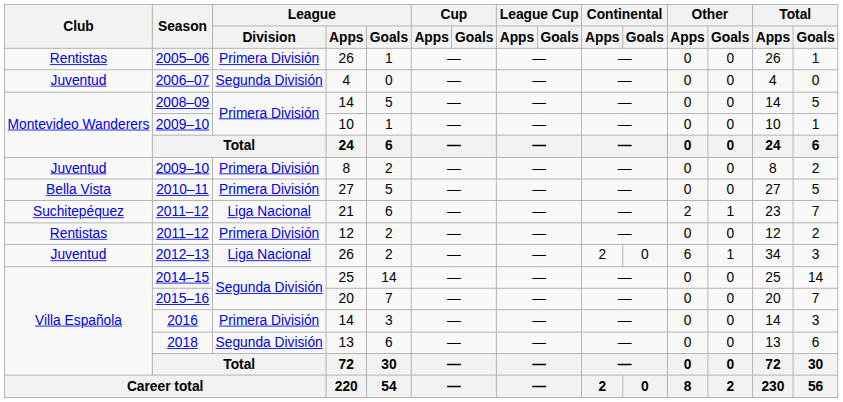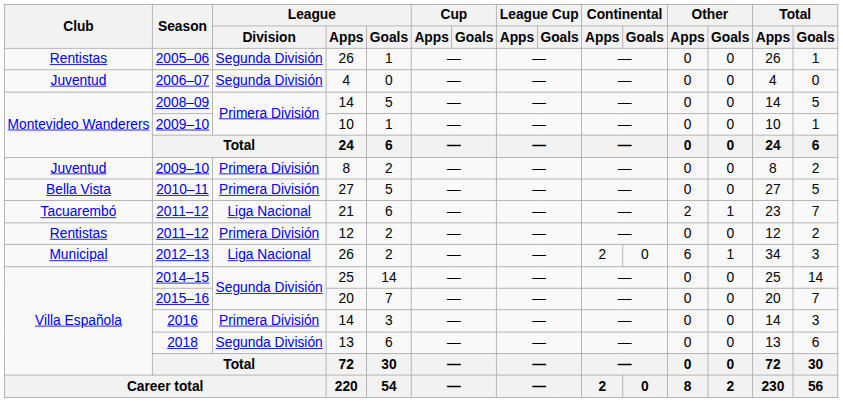(269, 59) Primera División -> (269, 59) Segunda División
(78, 211) Suchitepéquez -> (78, 211) Tacuarembó
(78, 255) Juventud -> (78, 255) Municipal
